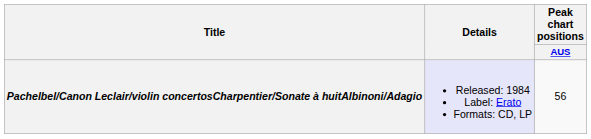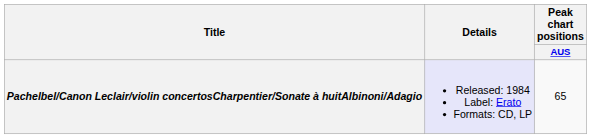(560, 96) 56 -> (560, 96) 65
